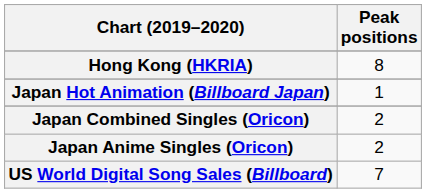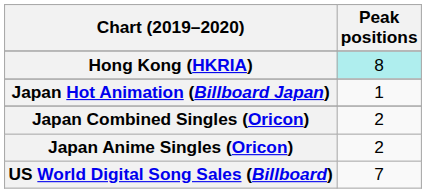(379, 65) no background -> (379, 65) paleturquoise background
